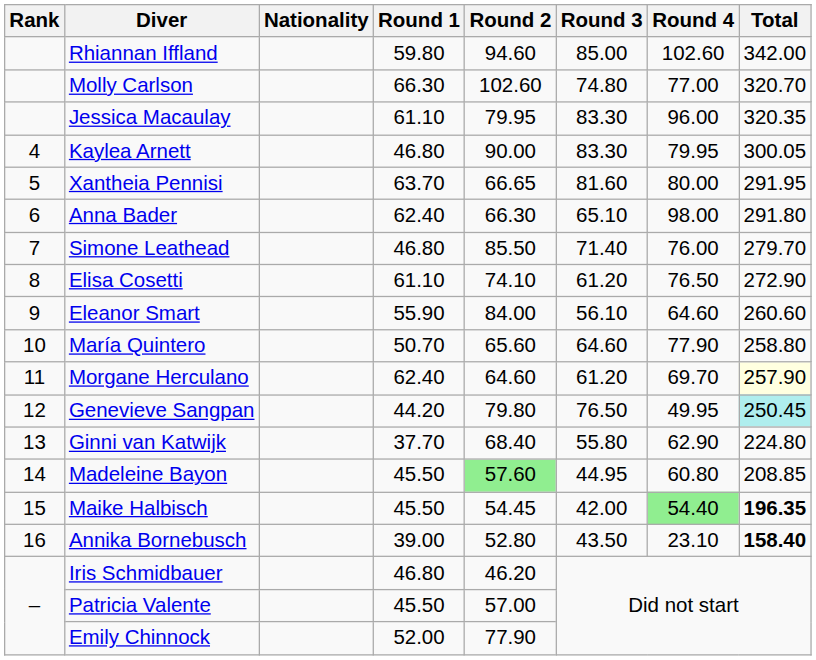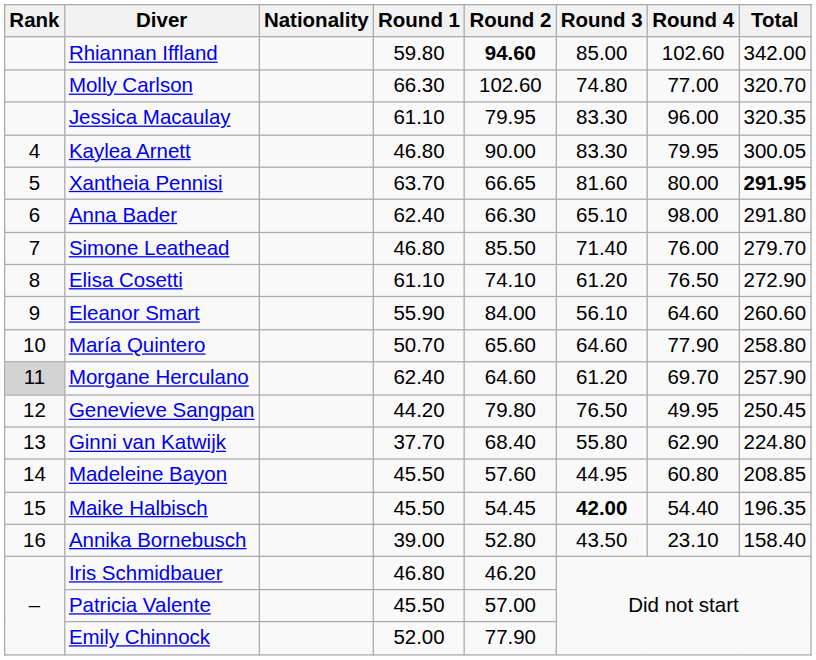(510, 53) normal -> (510, 53) bold
(775, 183) normal -> (775, 183) bold
(34, 378) no background -> (34, 378) lightgrey background
(775, 378) lightyellow background -> (775, 378) no background
(775, 410) paleturquoise background -> (775, 410) no background
(510, 475) lightgreen background -> (510, 475) no background
(602, 507) normal -> (602, 507) bold
(693, 507) lightgreen background -> (693, 507) no background
(775, 507) bold -> (775, 507) normal
(775, 540) bold -> (775, 540) normal
